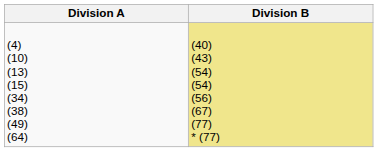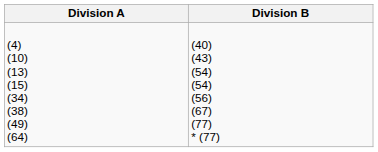(206, 91) khaki background -> (206, 91) no background
